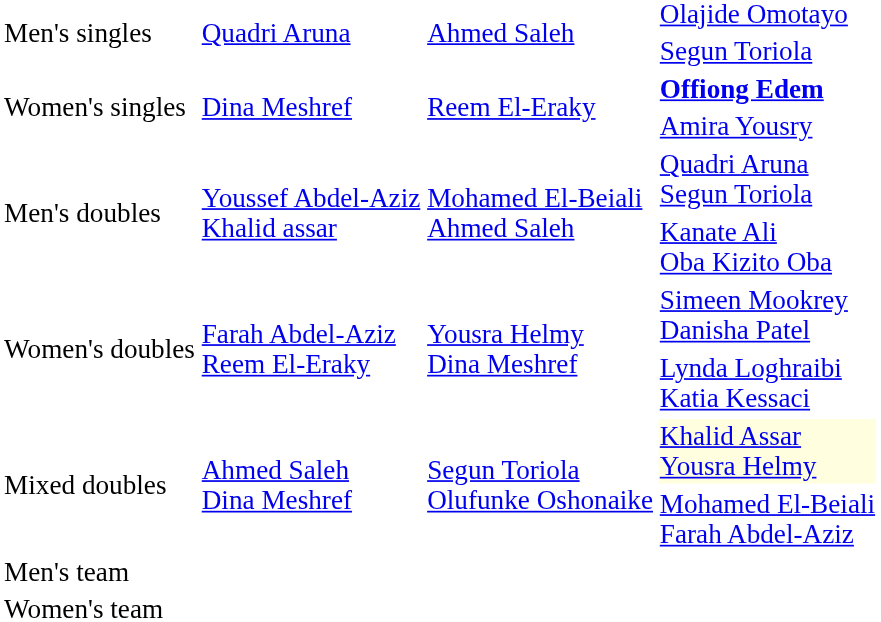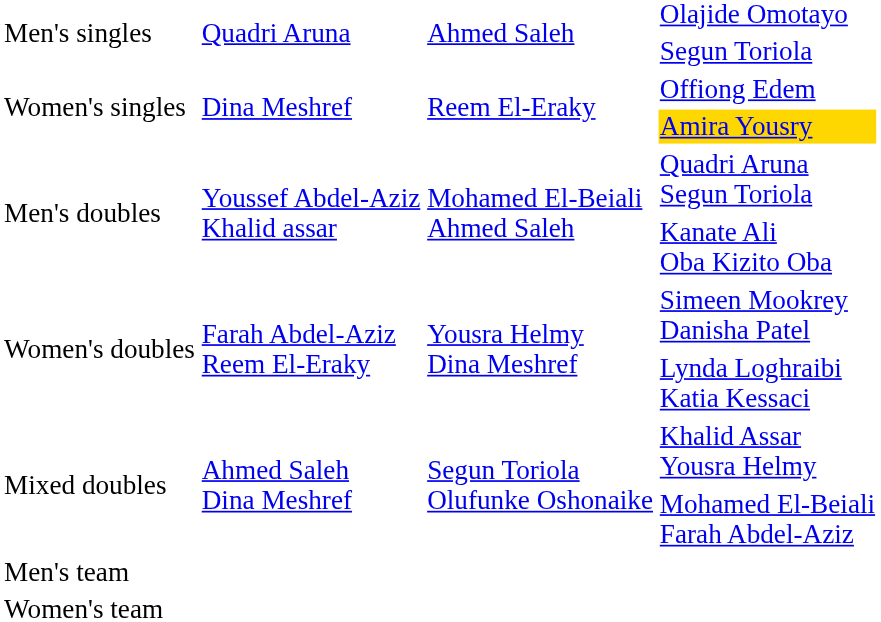(742, 88) bold -> (738, 88) normal
(736, 126) no background -> (736, 126) gold background
(738, 450) lightyellow background -> (738, 450) no background
